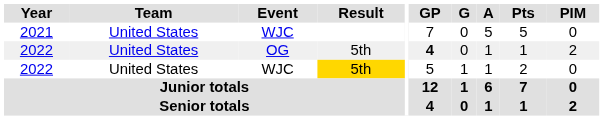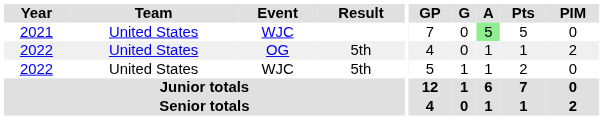(488, 31) no background -> (488, 31) lightgreen background
(430, 50) bold -> (430, 50) normal
(361, 69) gold background -> (361, 69) no background
